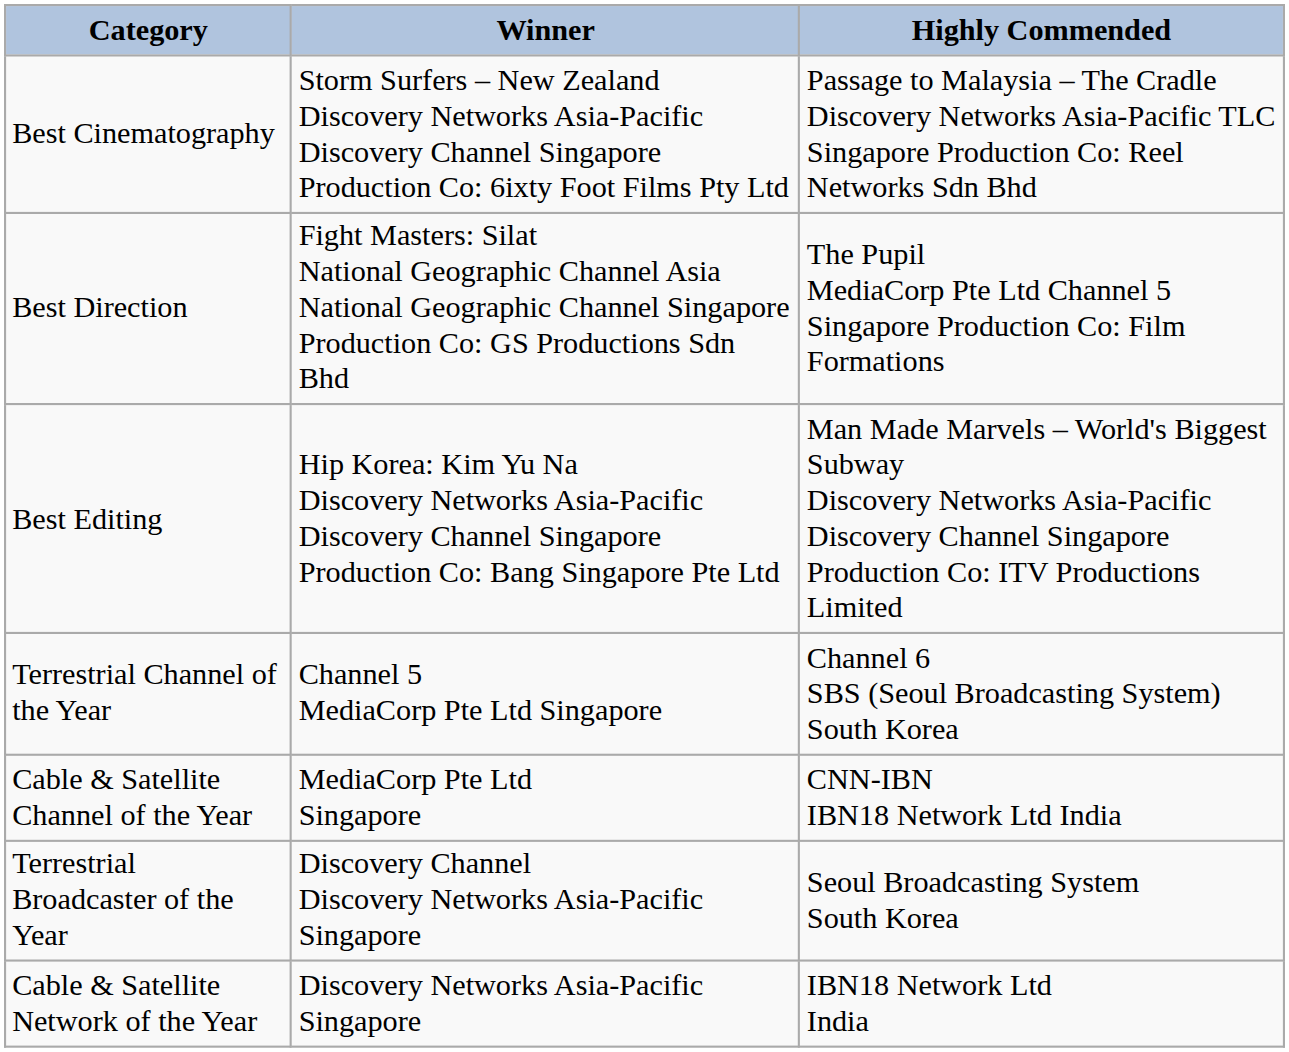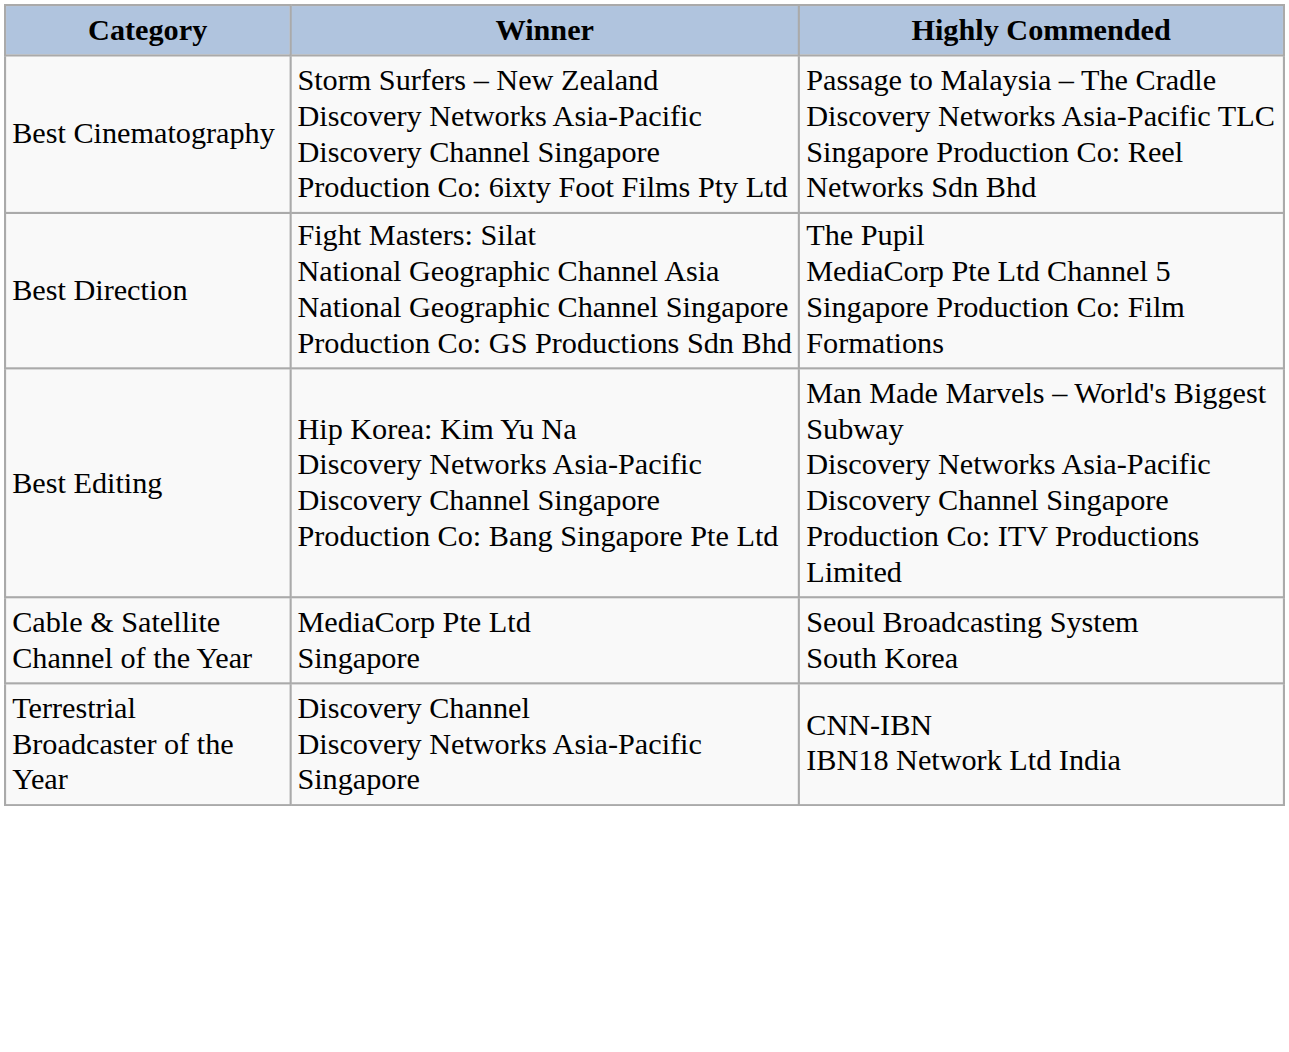- row: (145, 693)
(964, 796) CNN-IBN IBN18 Network Ltd India -> (972, 639) Seoul Broadcasting System South Korea
(973, 900) Seoul Broadcasting System South Korea -> (964, 743) CNN-IBN IBN18 Network Ltd India
- row: (135, 1003)
